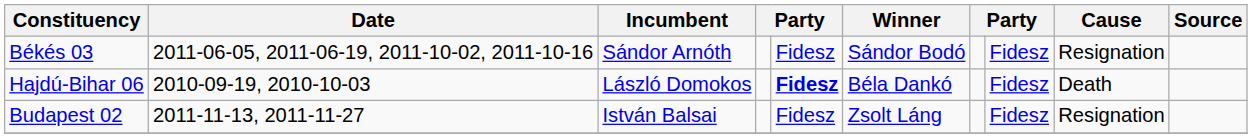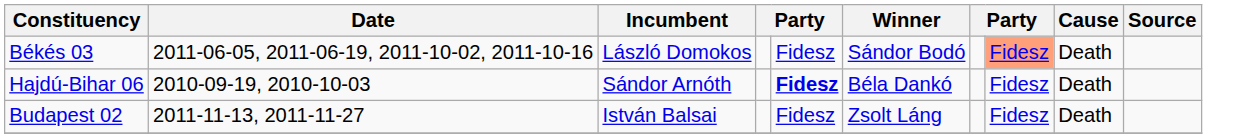(667, 52) Sándor Arnóth -> (677, 52) László Domokos
(1019, 52) no background -> (1019, 52) lightsalmon background
(1112, 52) Resignation -> (1085, 52) Death
(677, 84) László Domokos -> (667, 84) Sándor Arnóth
(1112, 116) Resignation -> (1085, 116) Death
